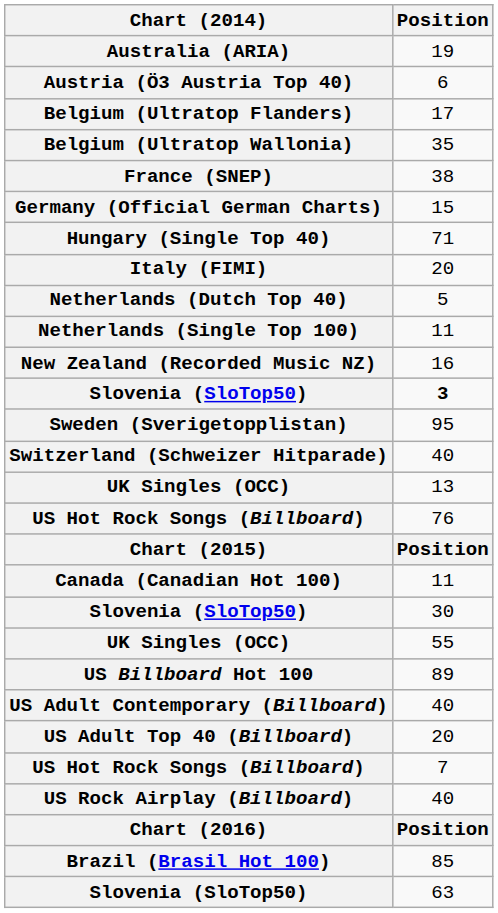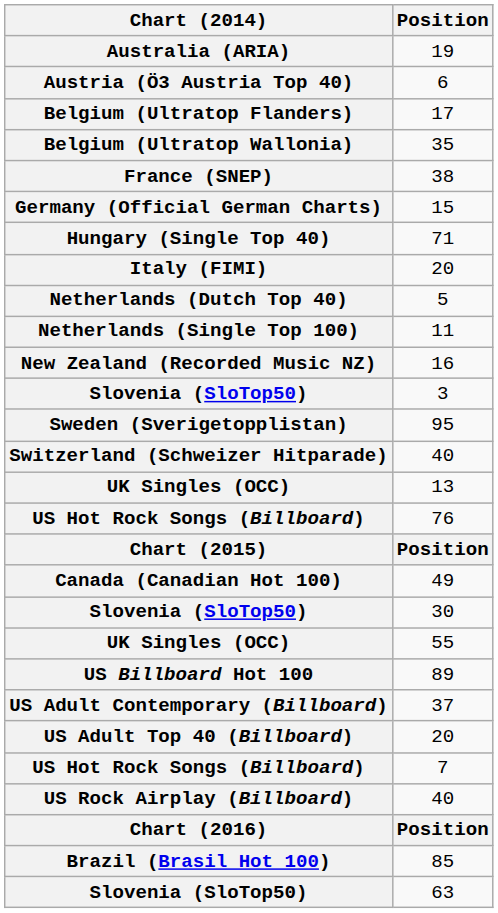(443, 394) bold -> (443, 394) normal
(443, 581) 11 -> (443, 581) 49
(443, 706) 40 -> (443, 706) 37
